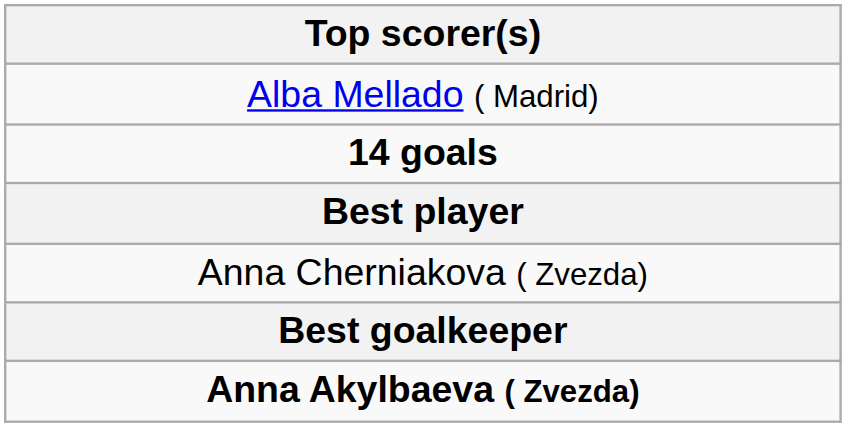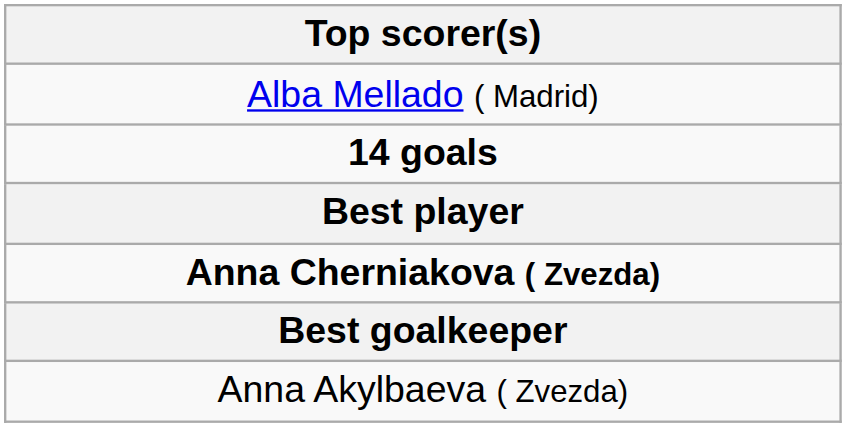(423, 271) normal -> (423, 271) bold
(423, 390) bold -> (423, 390) normal
